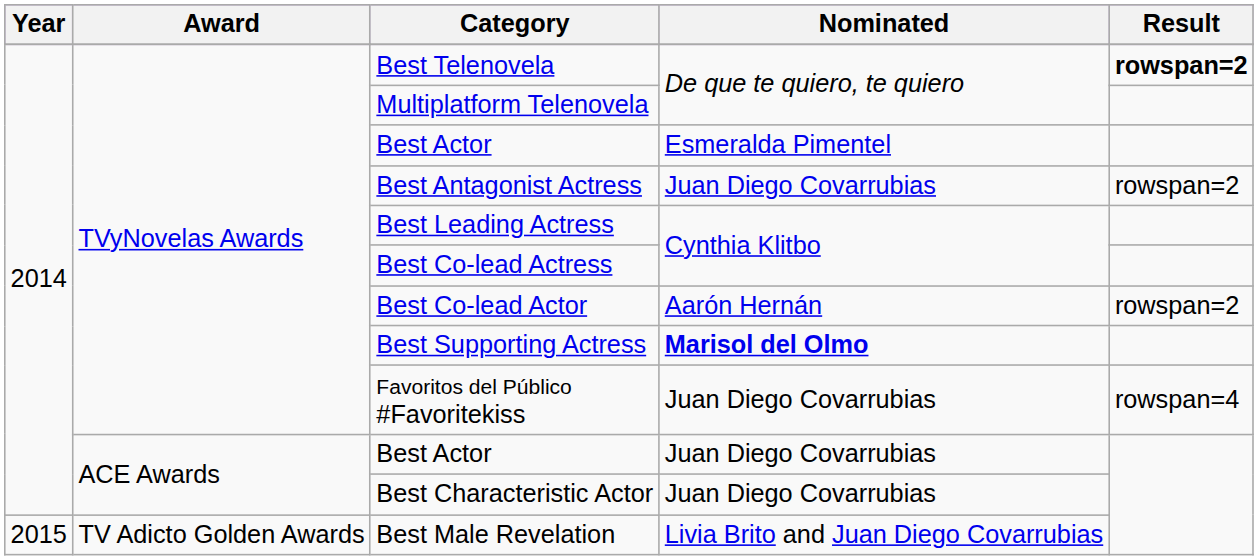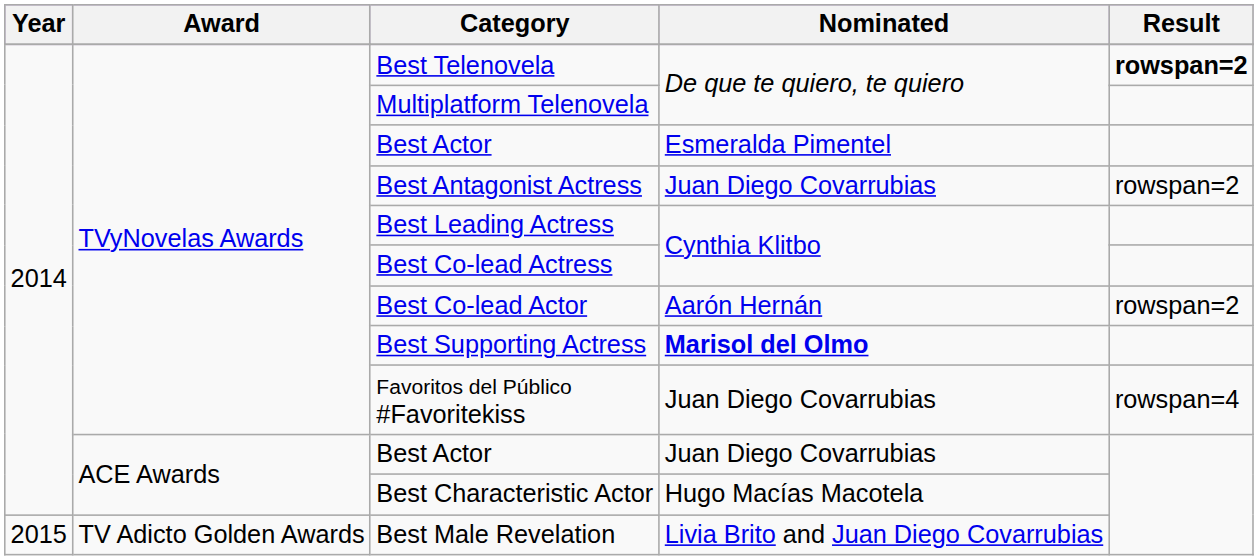(800, 494) Juan Diego Covarrubias -> (794, 494) Hugo Macías Macotela
